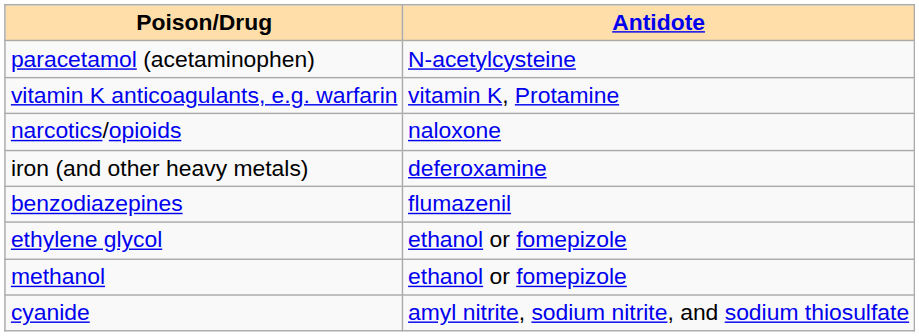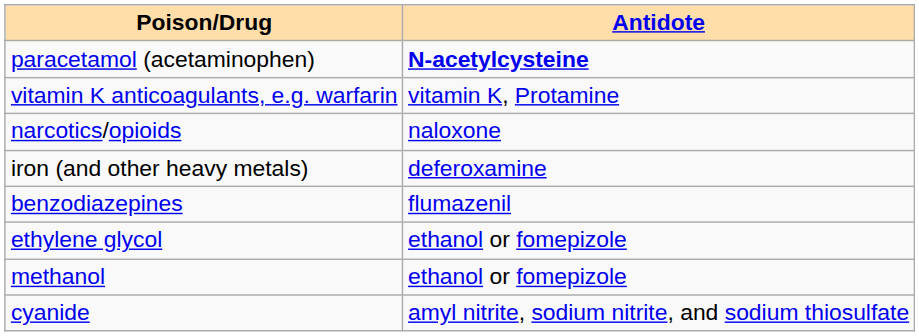(492, 58) normal -> (498, 58) bold
